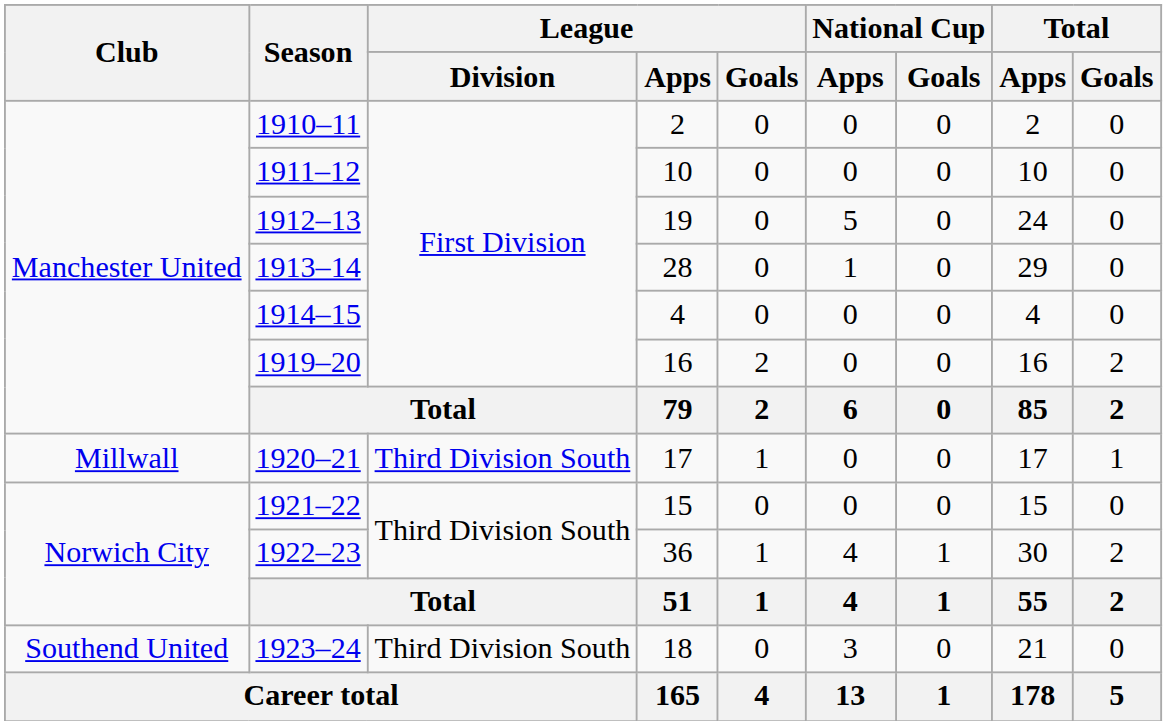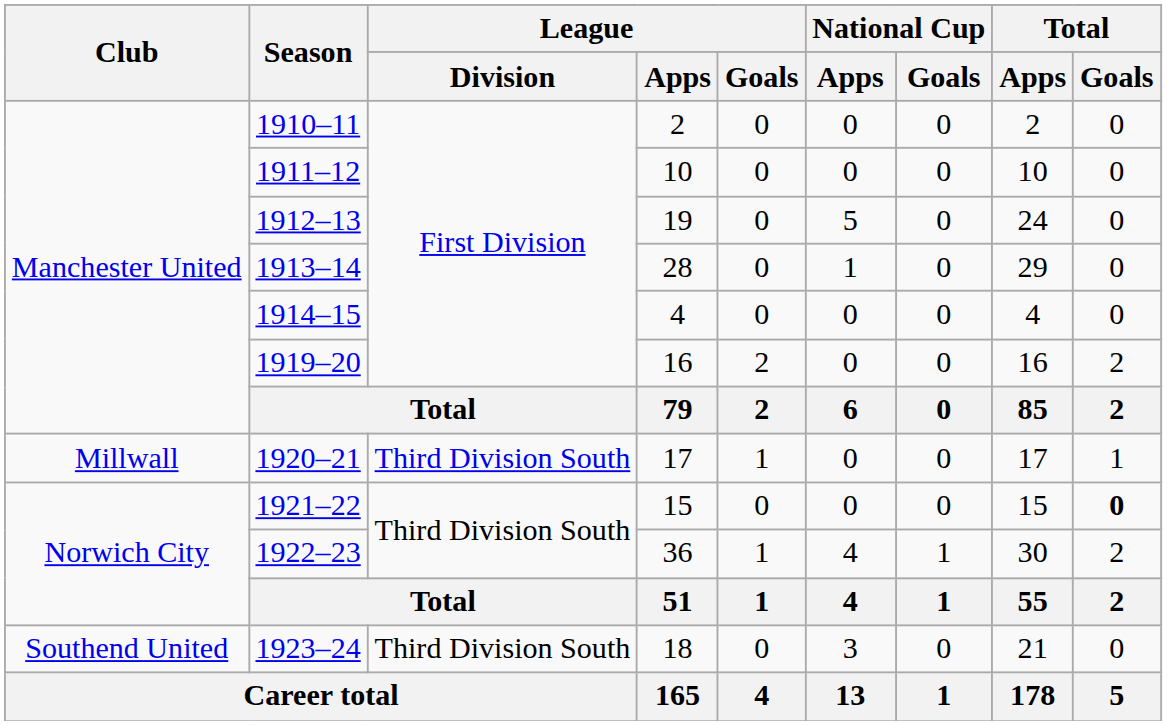(1117, 505) normal -> (1117, 505) bold
